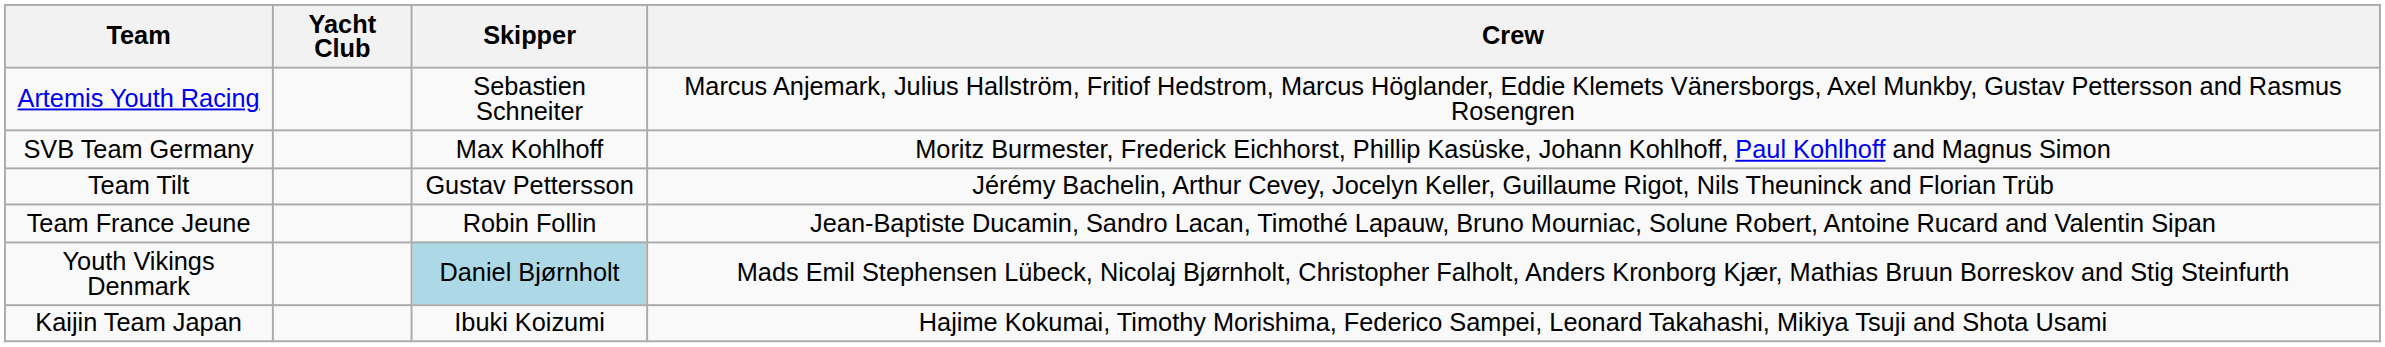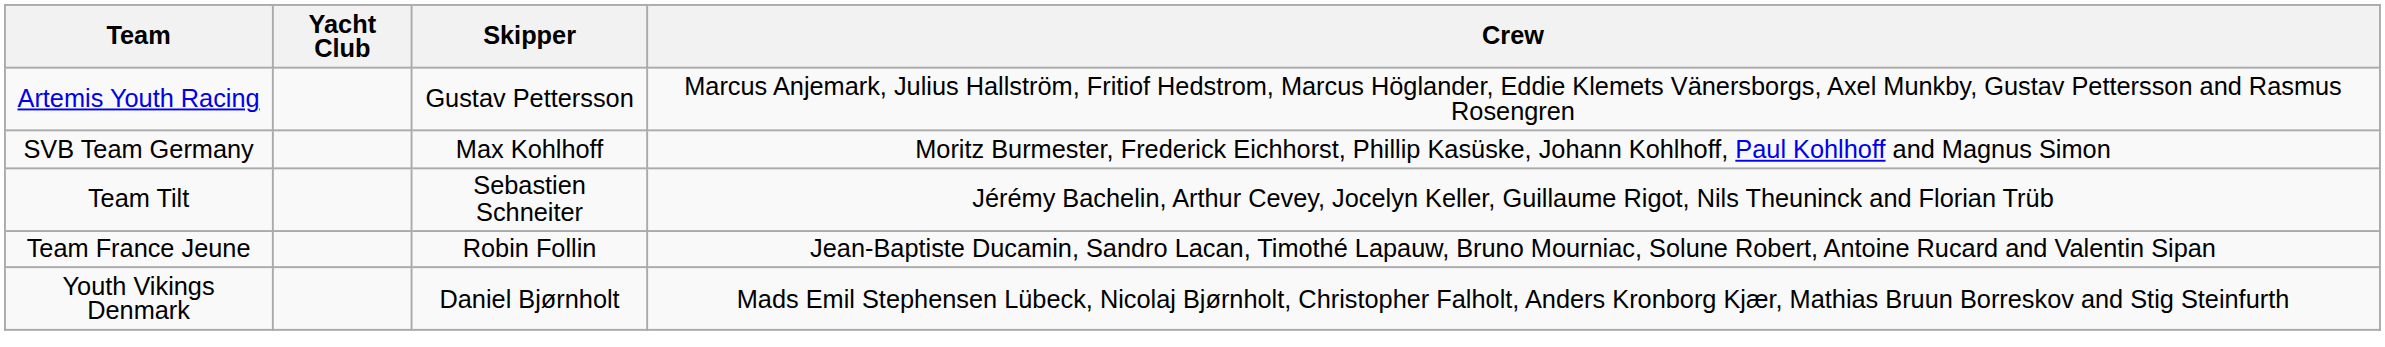(530, 99) Sebastien Schneiter -> (530, 99) Gustav Pettersson
(530, 186) Gustav Pettersson -> (530, 199) Sebastien Schneiter
(530, 274) lightblue background -> (530, 299) no background
- row: (139, 323)
